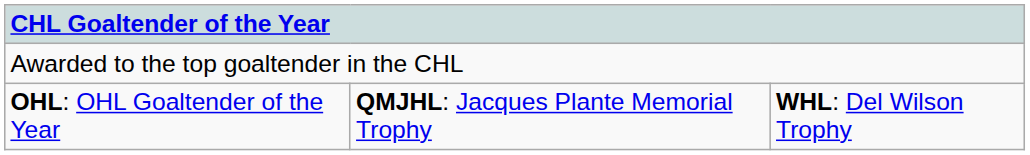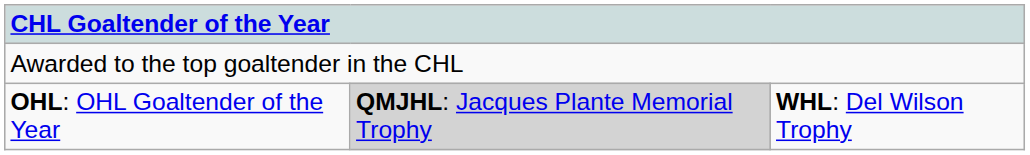(544, 116) no background -> (544, 116) lightgrey background
